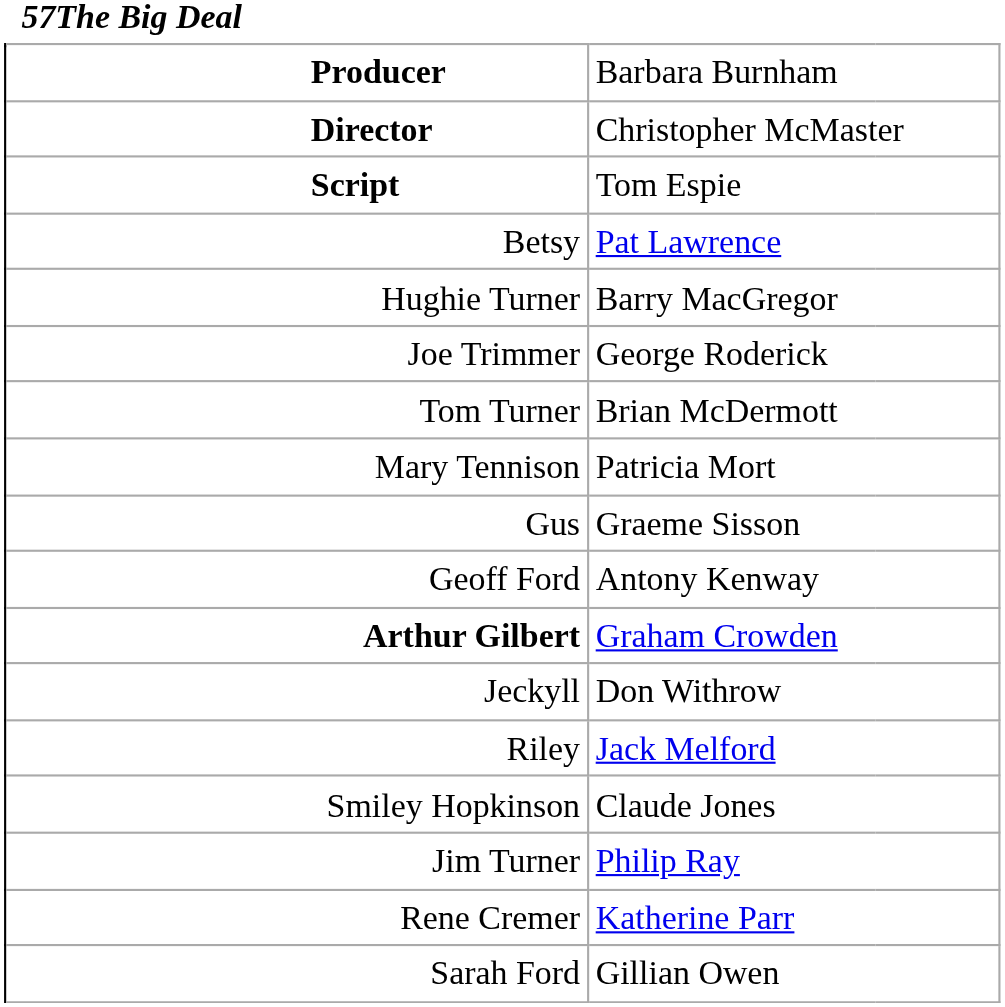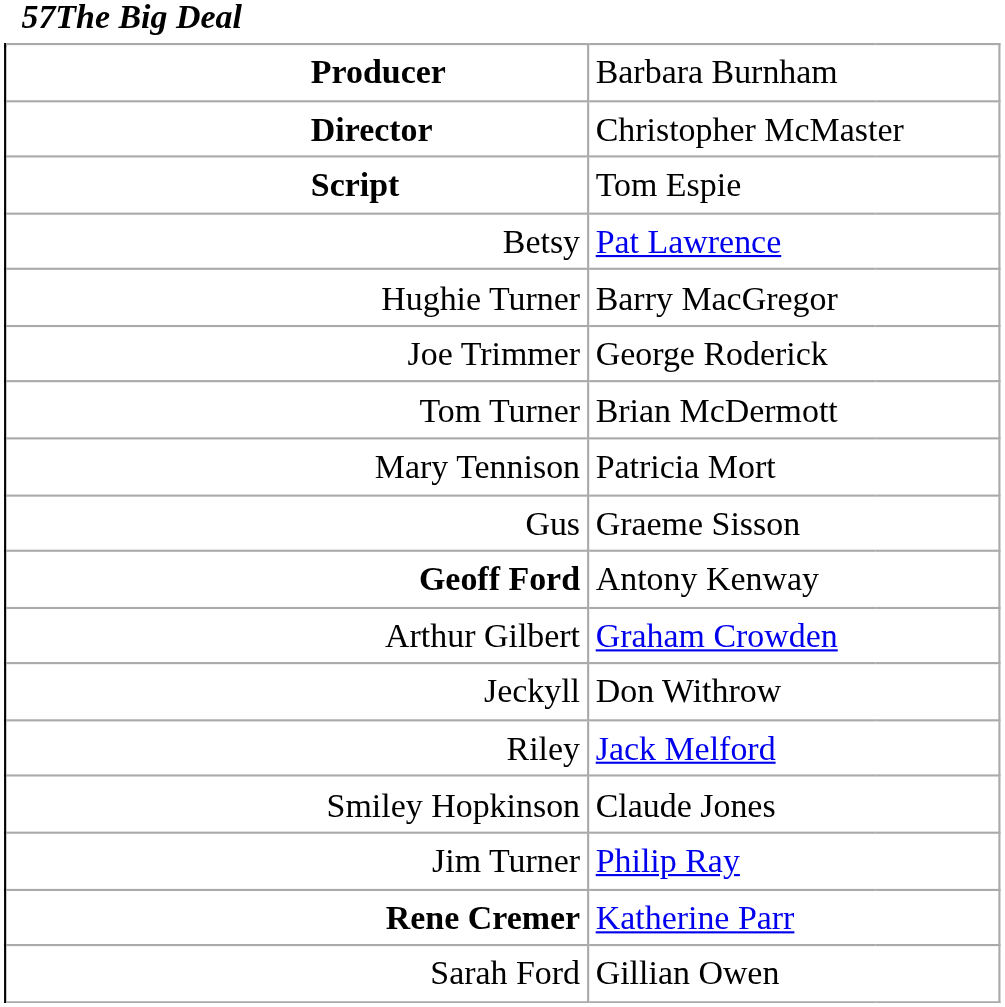(505, 579) normal -> (500, 579) bold
(472, 635) bold -> (483, 635) normal
(490, 917) normal -> (483, 917) bold
